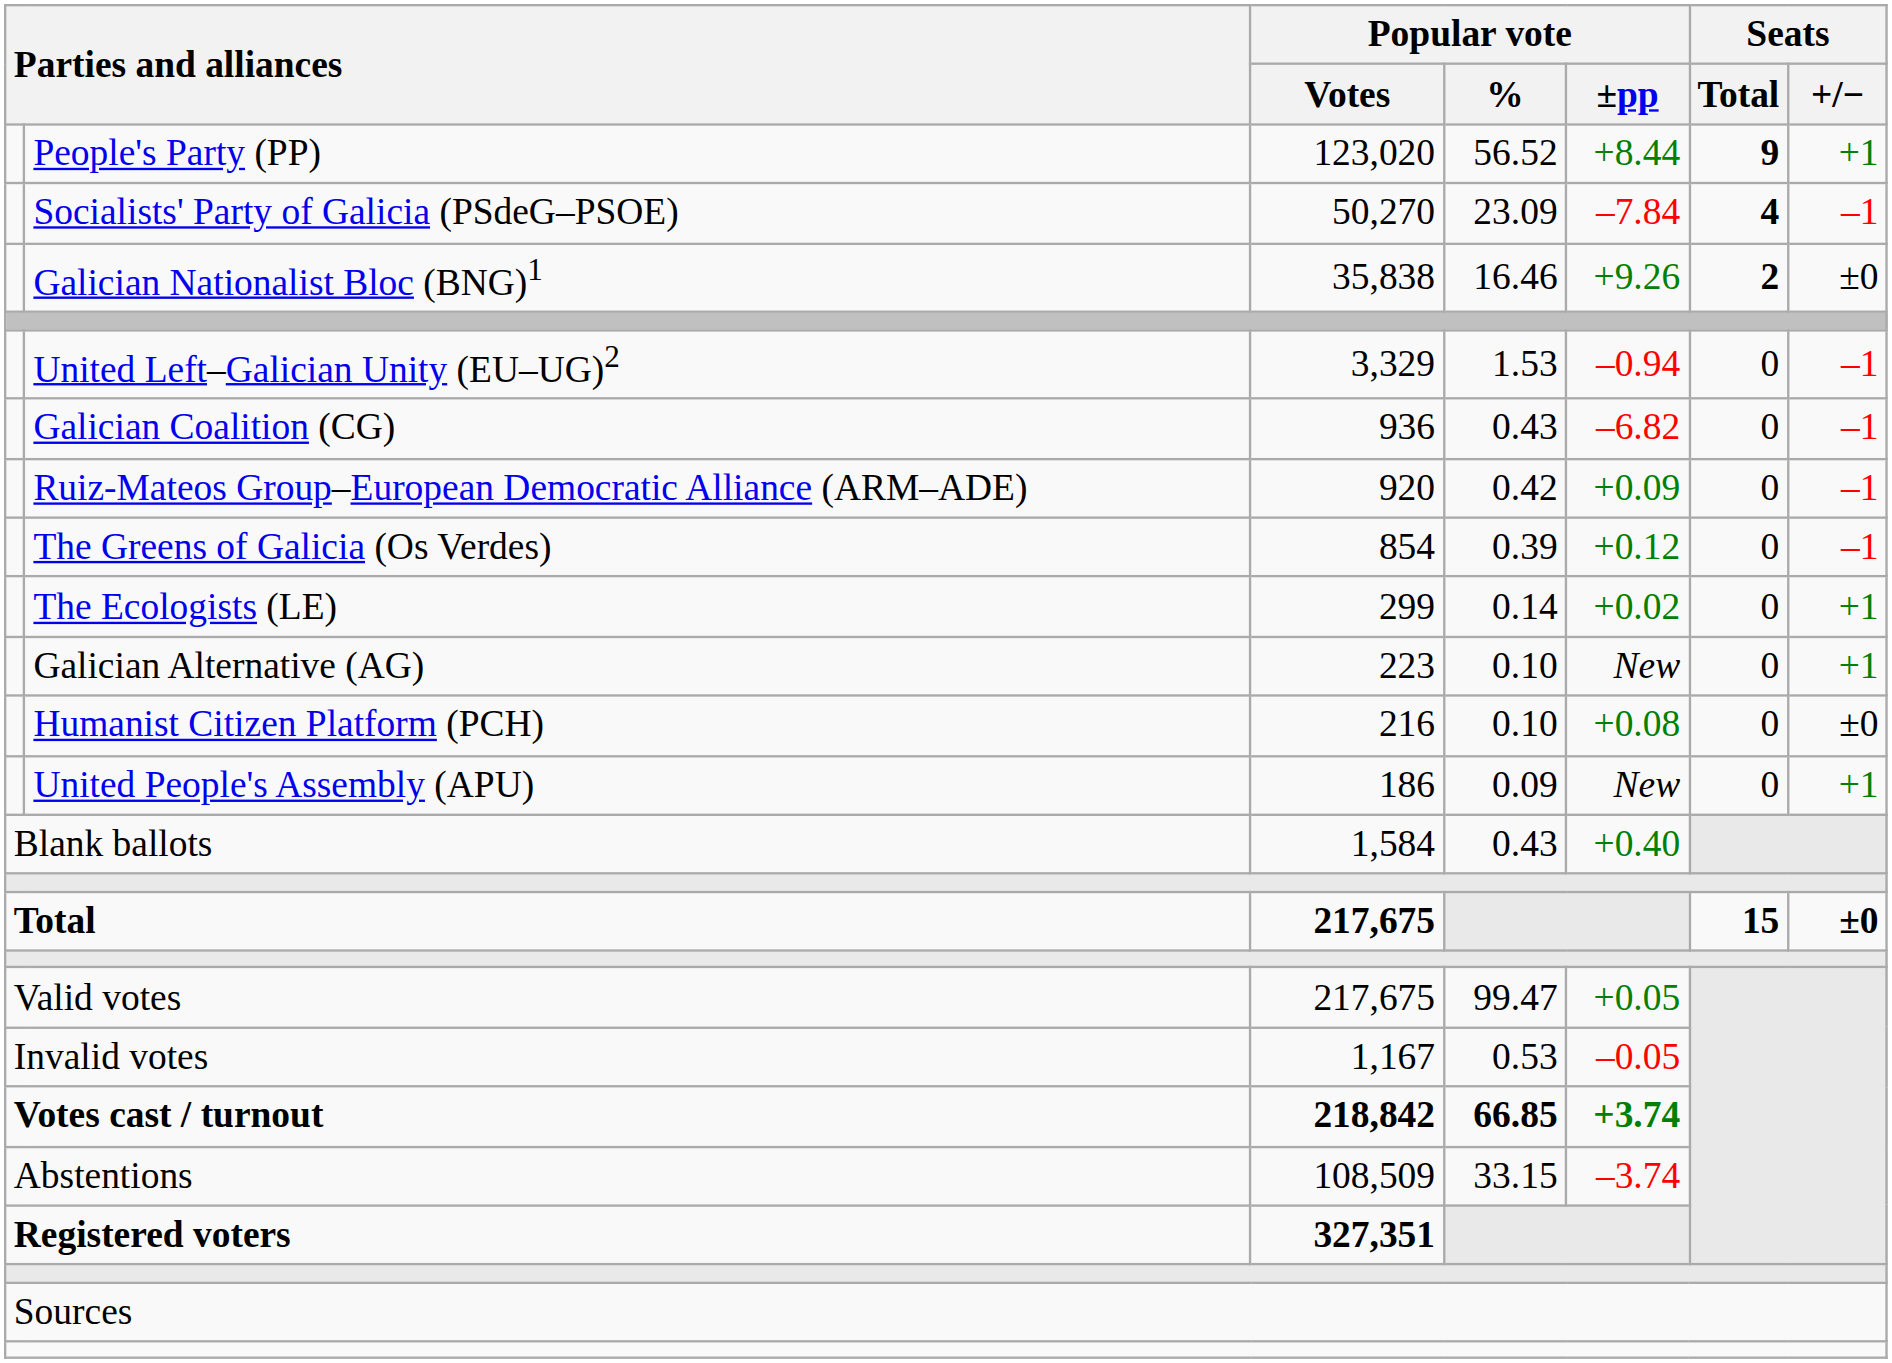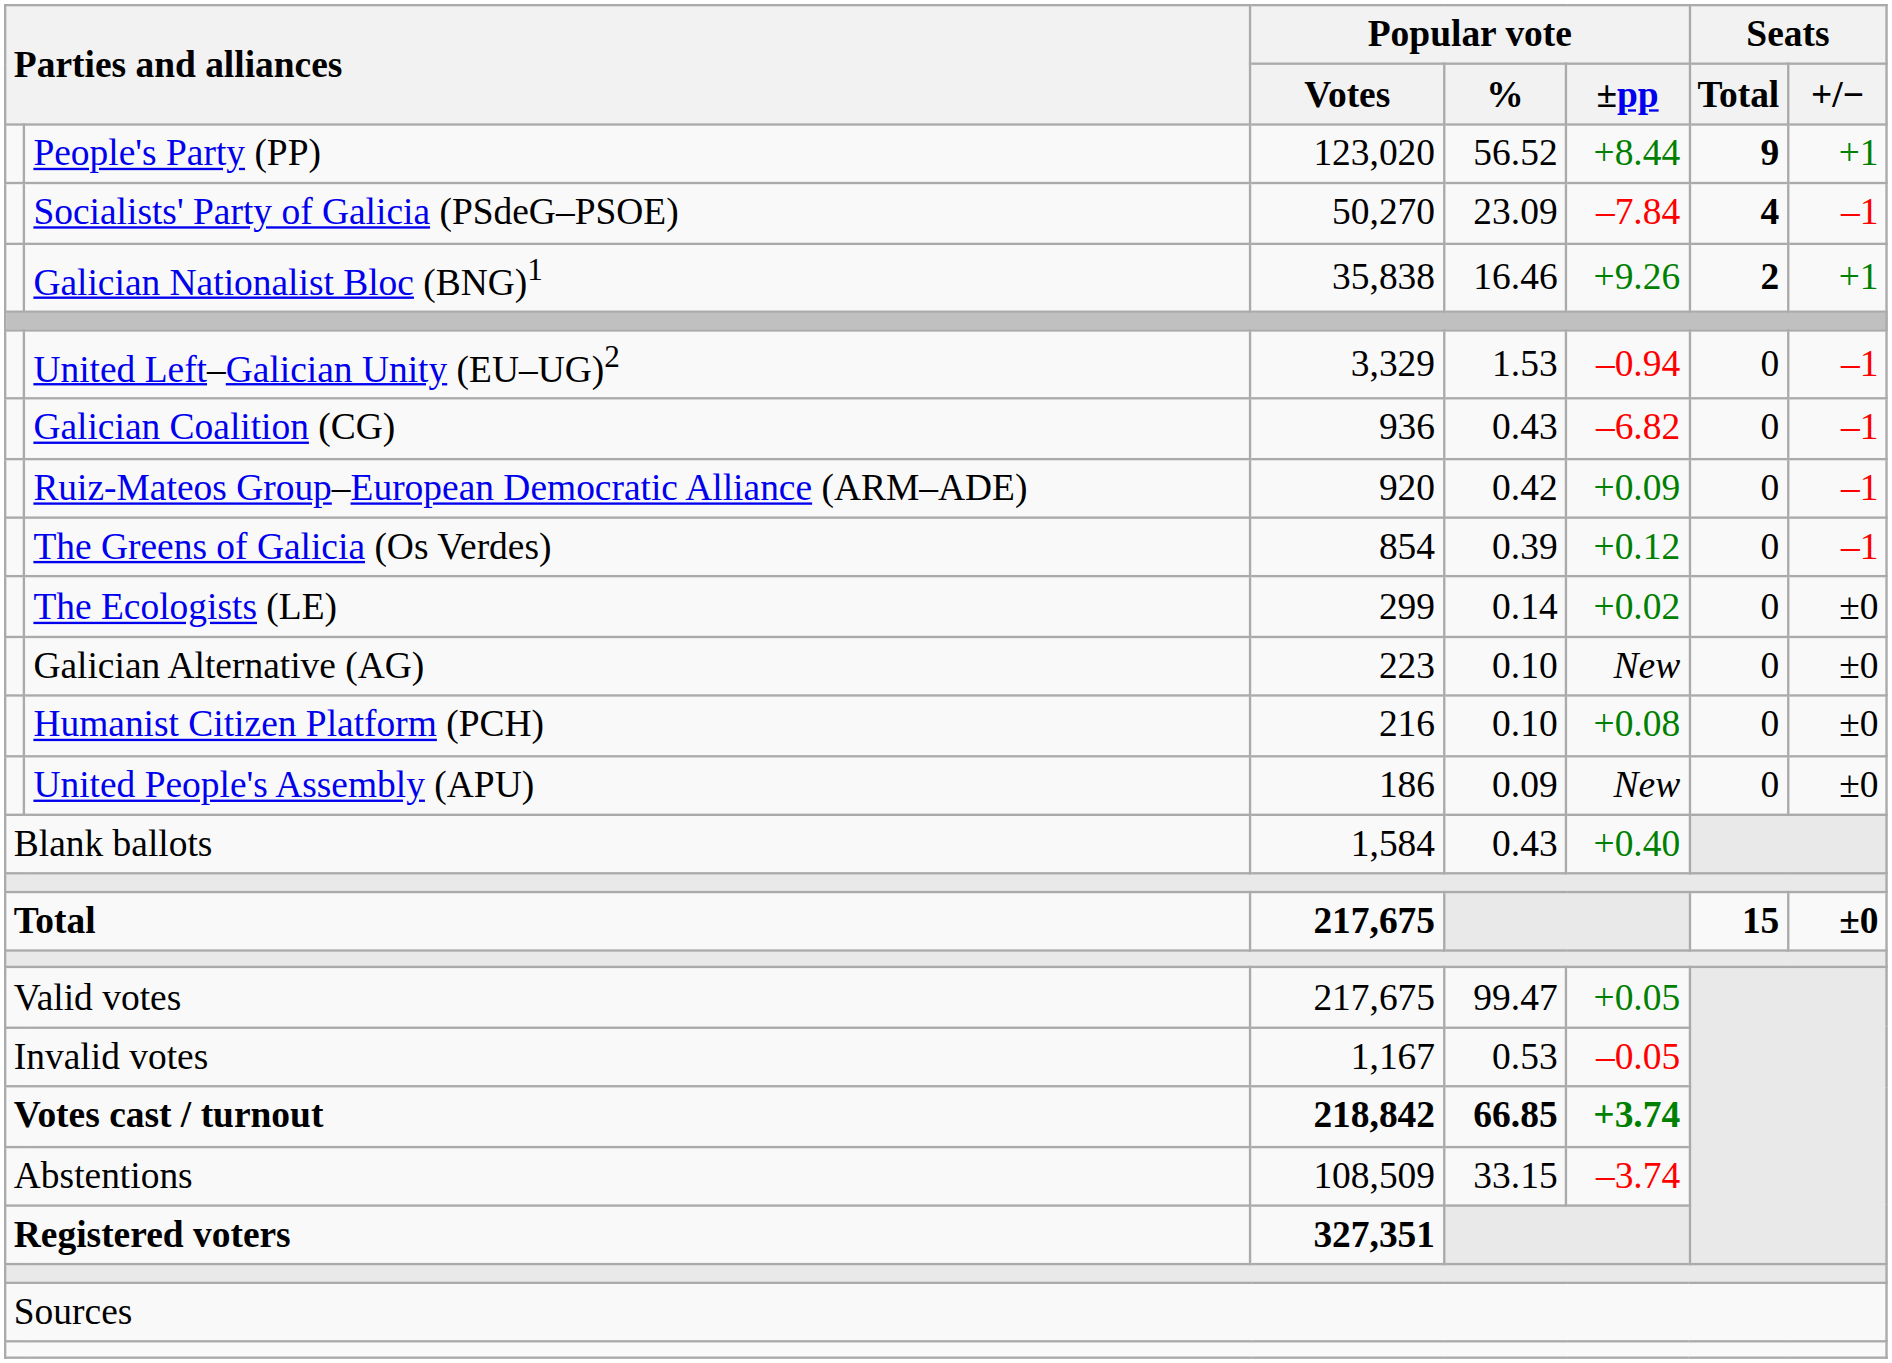(1859, 276) ±0 -> (1859, 276) +1
(1859, 606) +1 -> (1859, 606) ±0
(1859, 665) +1 -> (1859, 665) ±0
(1859, 784) +1 -> (1859, 784) ±0
